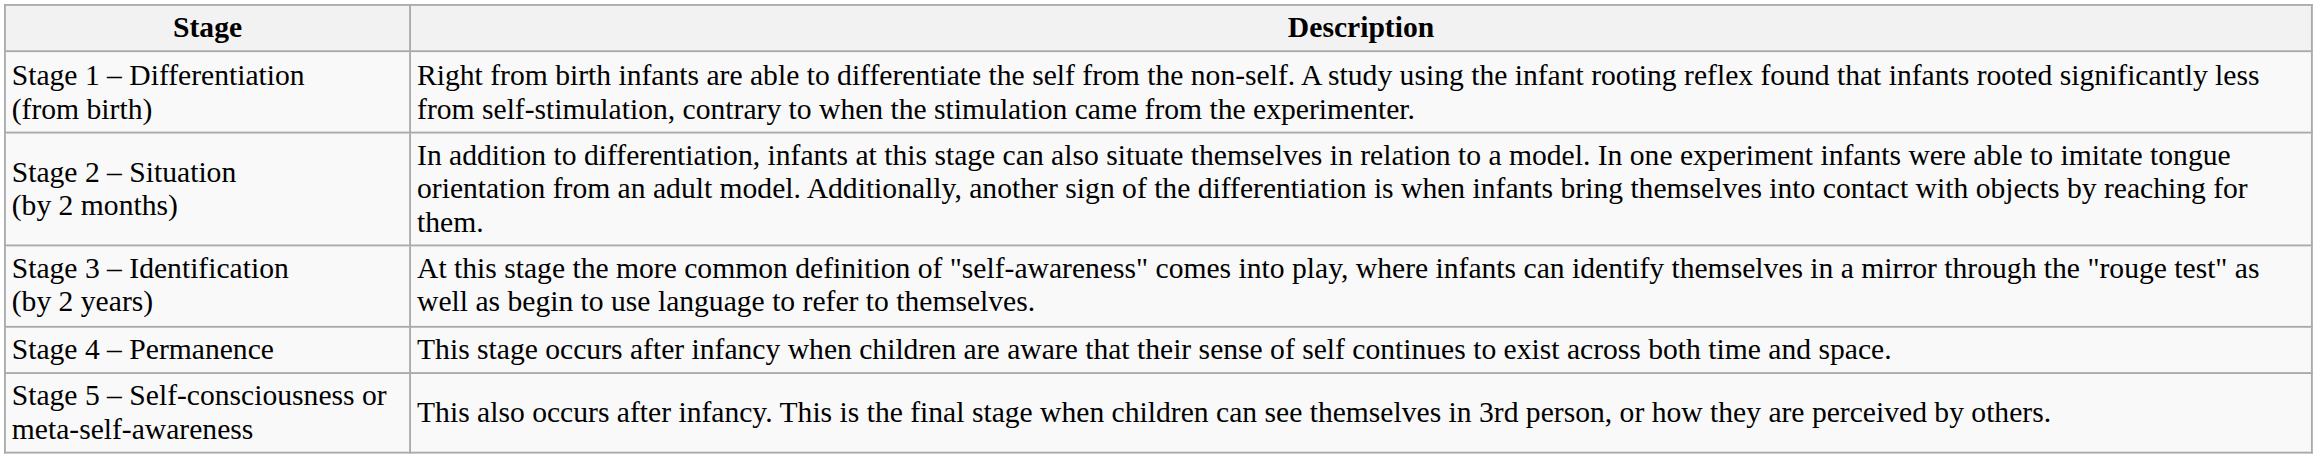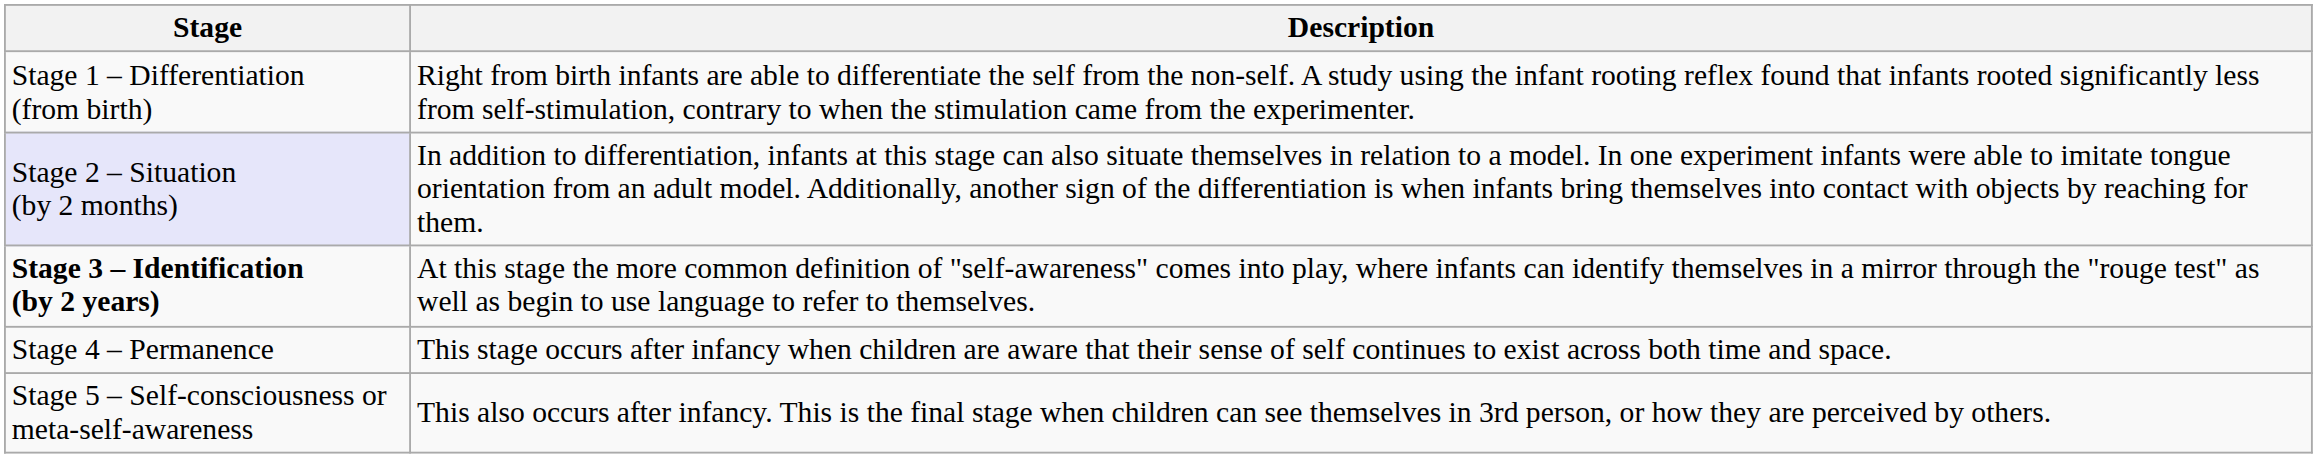(124, 188) no background -> (124, 188) lavender background
(150, 285) normal -> (158, 285) bold
